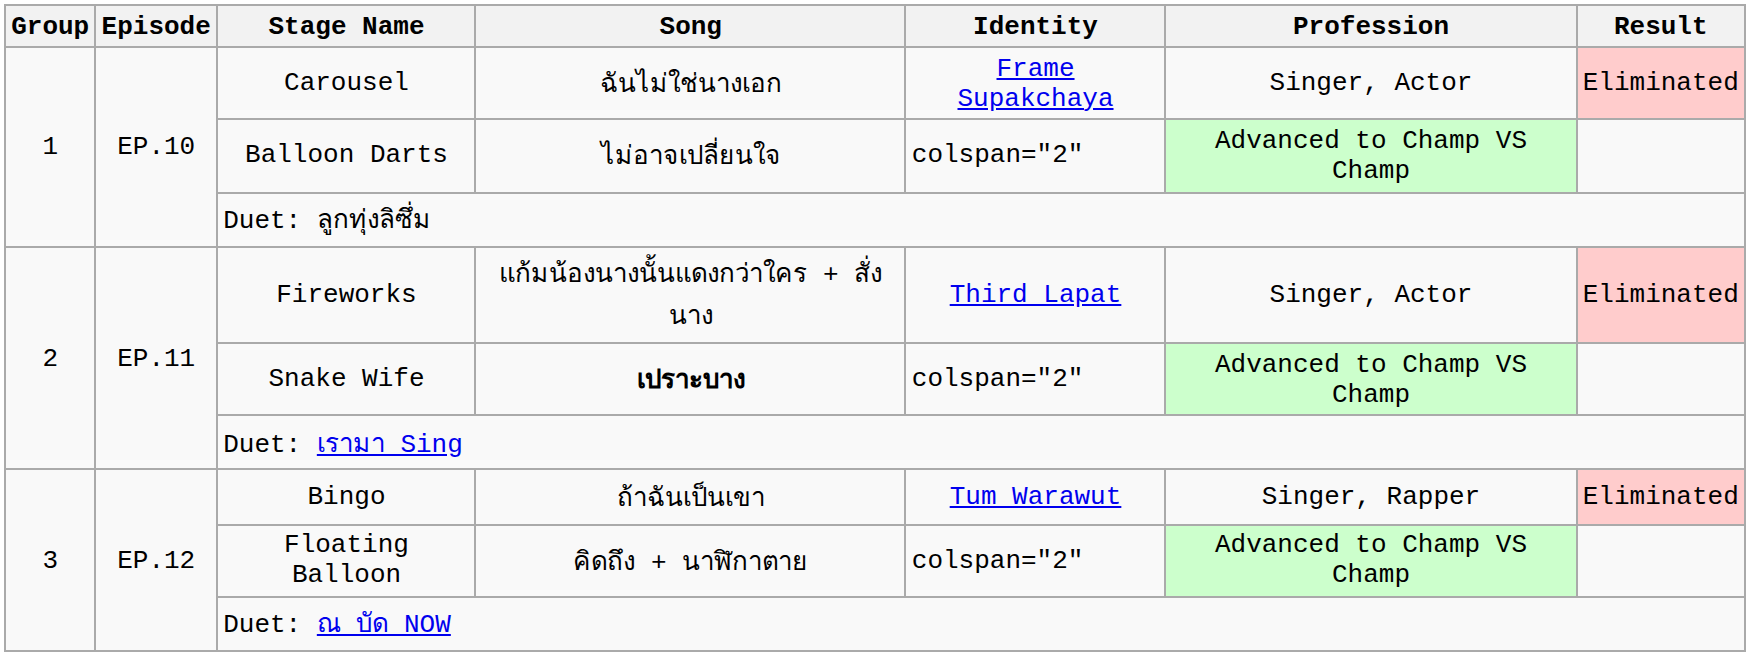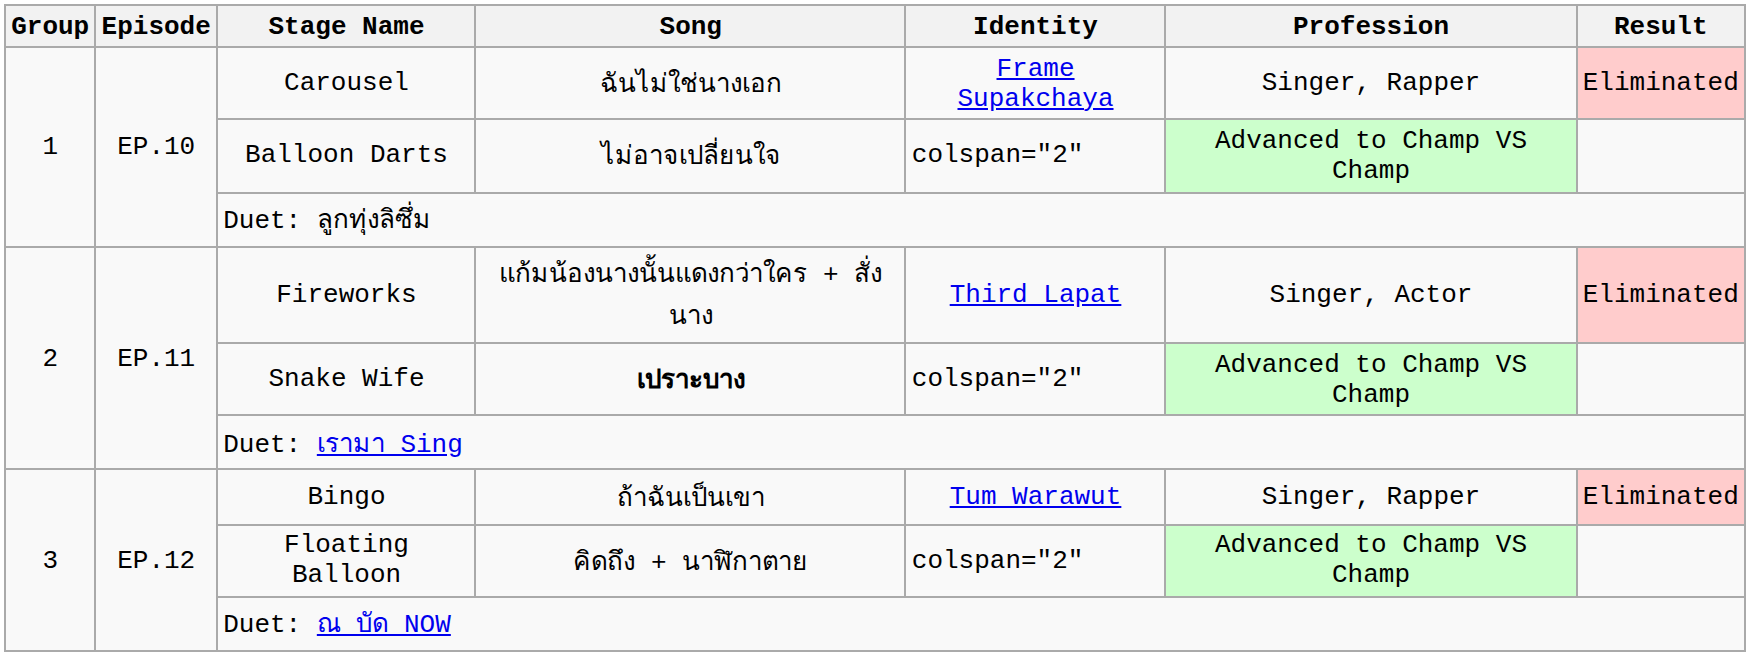(1371, 84) Singer, Actor -> (1371, 84) Singer, Rapper
